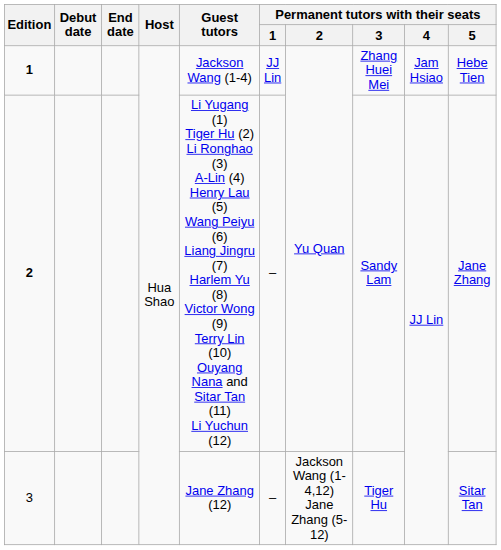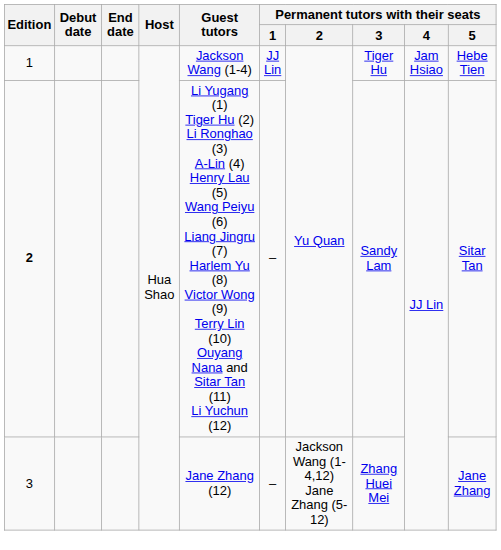(29, 70) bold -> (29, 63) normal
(379, 70) Zhang Huei Mei -> (379, 63) Tiger Hu
(472, 273) Jane Zhang -> (472, 258) Sitar Tan
(379, 497) Tiger Hu -> (379, 483) Zhang Huei Mei
(472, 497) Sitar Tan -> (472, 483) Jane Zhang
